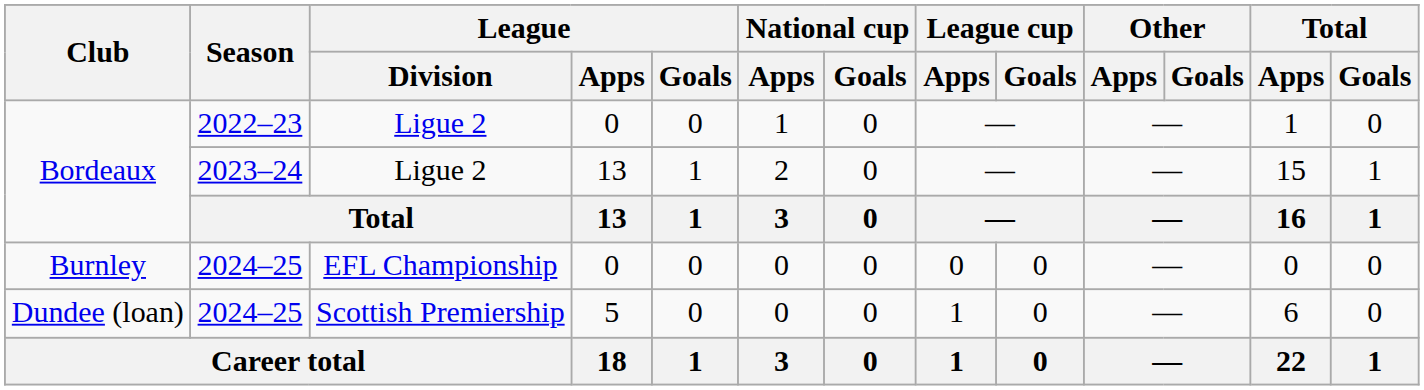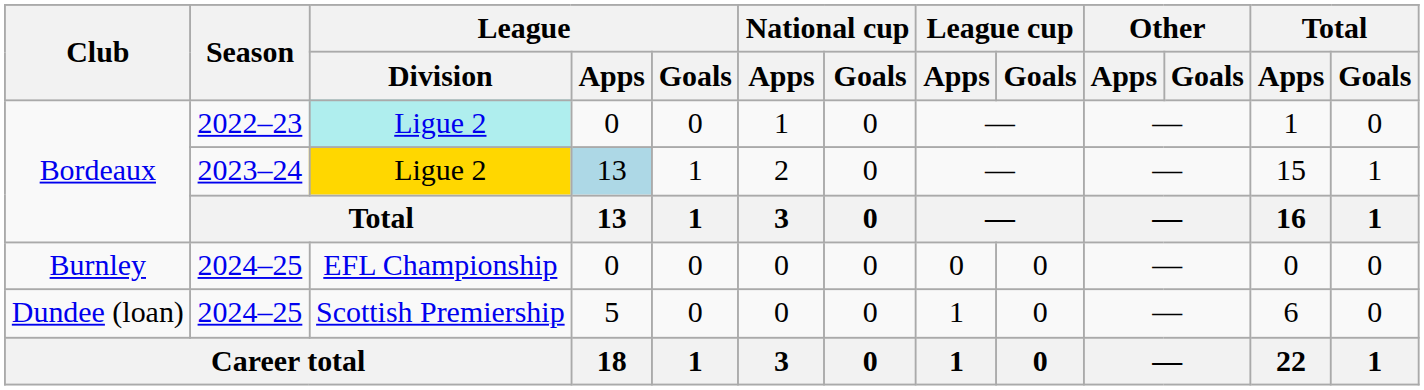(440, 123) no background -> (440, 123) paleturquoise background
(440, 170) no background -> (440, 170) gold background
(612, 170) no background -> (612, 170) lightblue background
